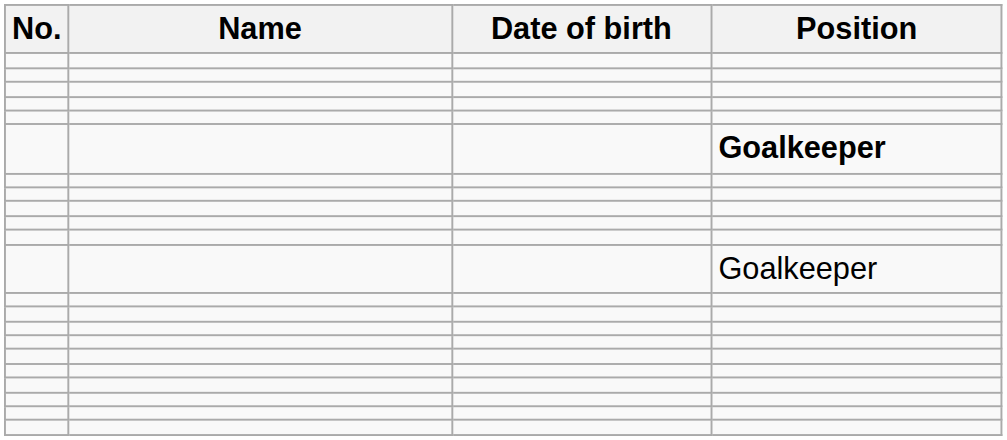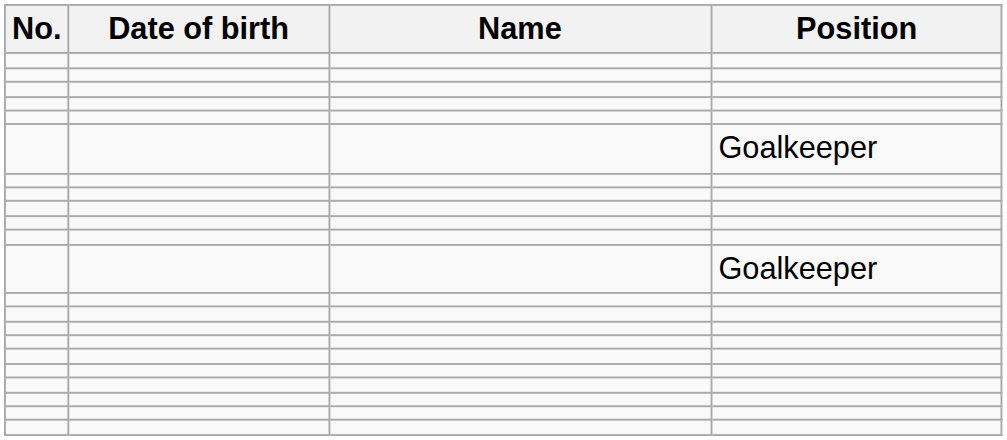columns swapped: (260, 28) <-> (581, 28)
(802, 148) bold -> (798, 148) normal
